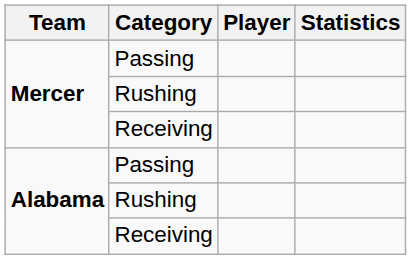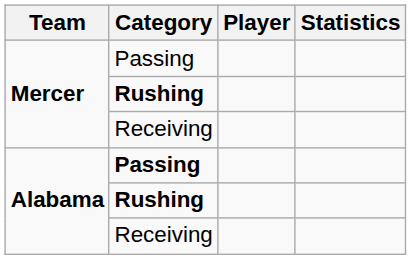(156, 93) normal -> (159, 93) bold
(154, 164) normal -> (157, 164) bold
(156, 200) normal -> (159, 200) bold
